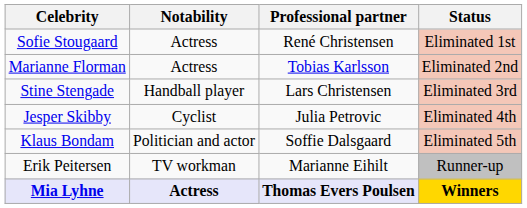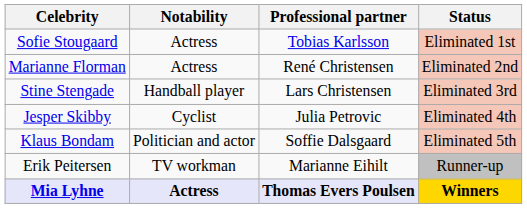(338, 41) René Christensen -> (338, 41) Tobias Karlsson
(338, 66) Tobias Karlsson -> (338, 66) René Christensen
